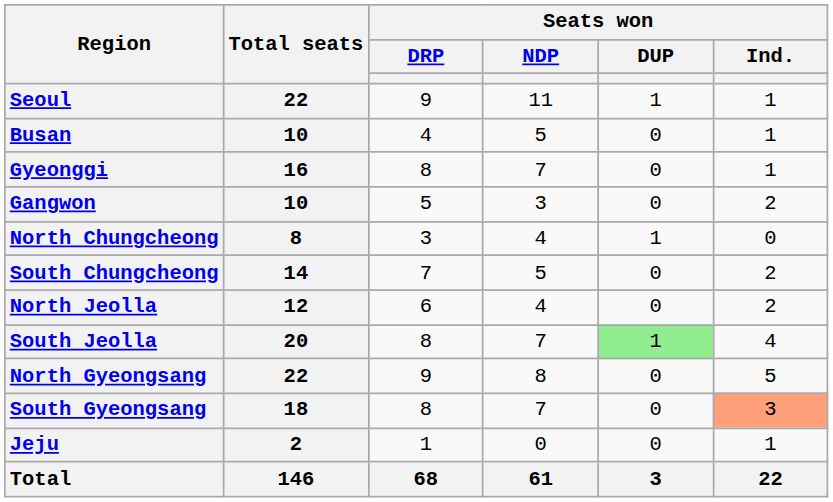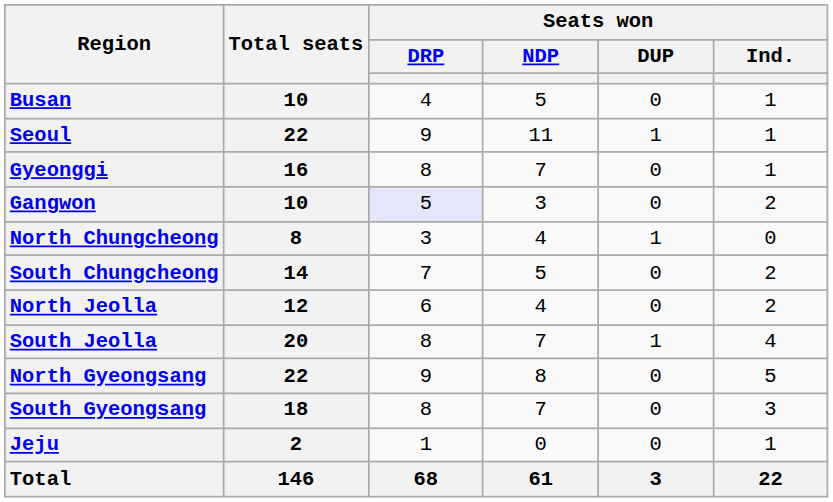rows swapped: (41, 100) <-> (41, 135)
(426, 204) no background -> (426, 204) lavender background
(656, 341) lightgreen background -> (656, 341) no background
(770, 410) lightsalmon background -> (770, 410) no background
